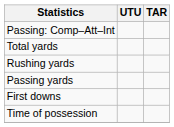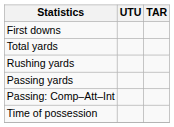rows swapped: (34, 97) <-> (61, 30)
